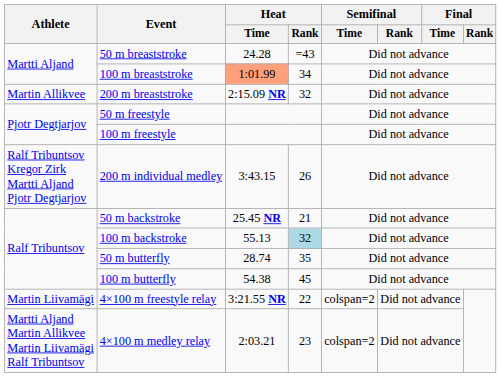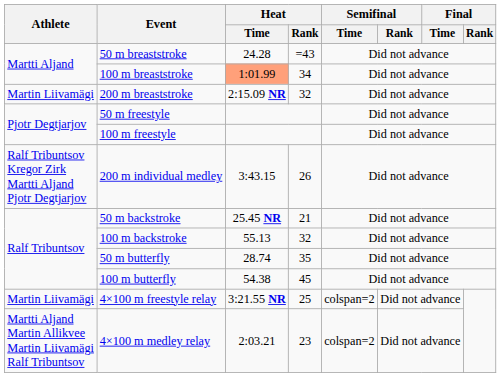(46, 94) Martin Allikvee -> (51, 94) Martin Liivamägi
(305, 238) lightblue background -> (305, 238) no background
(305, 299) 22 -> (305, 299) 25
